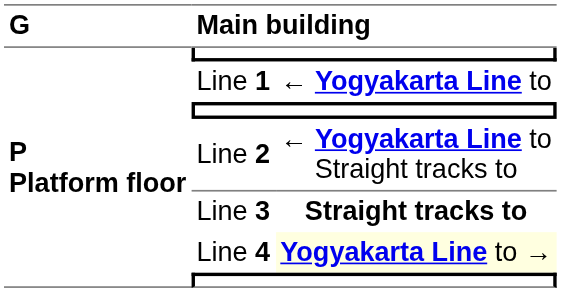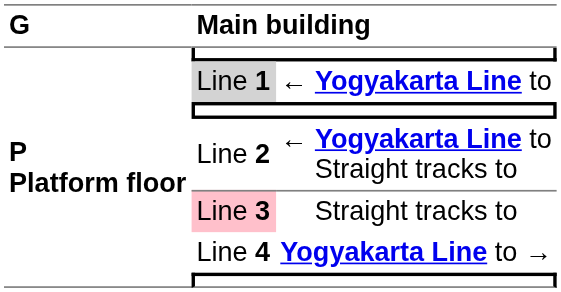(233, 81) no background -> (233, 81) lightgrey background
(233, 211) no background -> (233, 211) pink background
(416, 211) bold -> (416, 211) normal
(416, 252) lightyellow background -> (416, 252) no background
